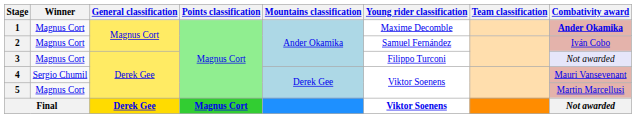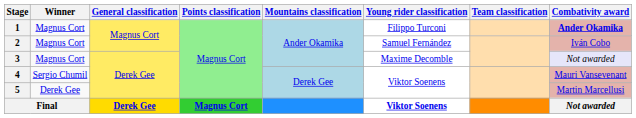(417, 28) Maxime Decomble -> (417, 28) Filippo Turconi
(417, 59) Filippo Turconi -> (417, 59) Maxime Decomble
(60, 90) Magnus Cort -> (60, 90) Derek Gee
